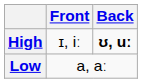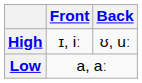(115, 41) bold -> (115, 41) normal
